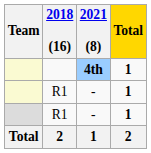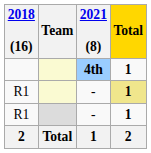columns swapped: (24, 31) <-> (60, 31)
(128, 92) no background -> (128, 92) khaki background
